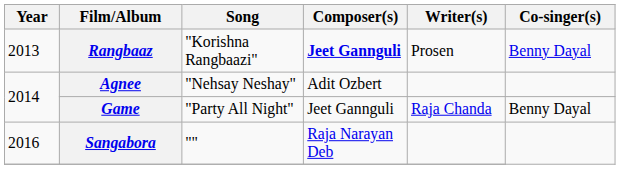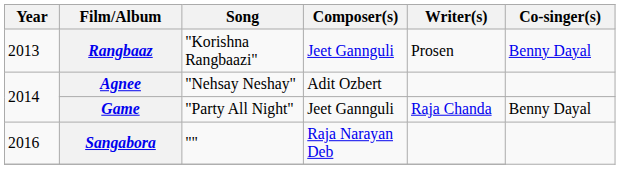(354, 50) bold -> (351, 50) normal
